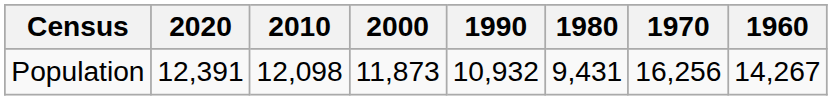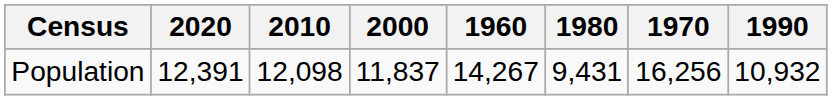columns swapped: (496, 26) <-> (777, 26)
(398, 71) 11,873 -> (398, 71) 11,837
